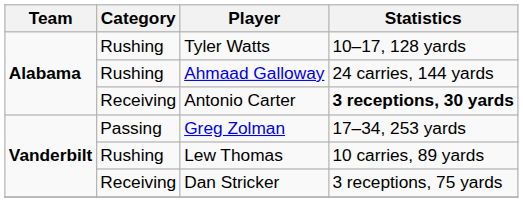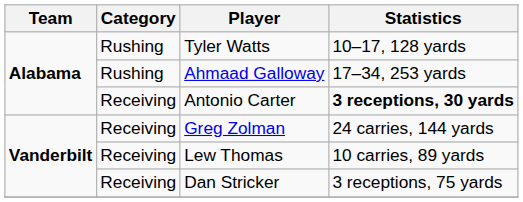(413, 73) 24 carries, 144 yards -> (399, 73) 17–34, 253 yards
(131, 128) Passing -> (138, 128) Receiving
(399, 128) 17–34, 253 yards -> (413, 128) 24 carries, 144 yards
(132, 155) Rushing -> (138, 155) Receiving
